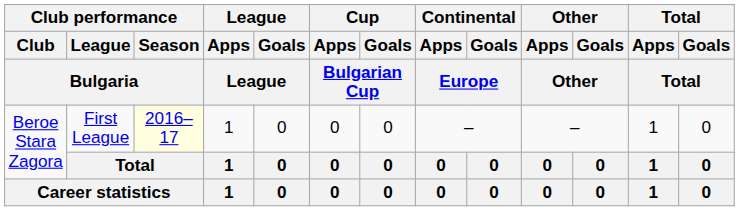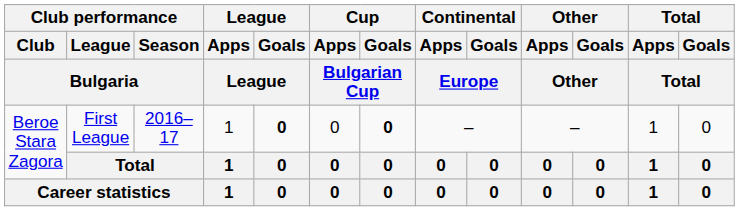(169, 128) lightyellow background -> (169, 128) no background
(282, 128) normal -> (282, 128) bold
(388, 128) normal -> (388, 128) bold
